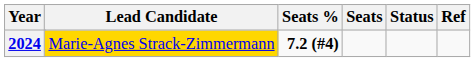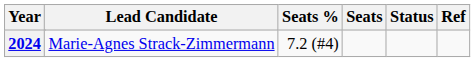(162, 43) gold background -> (162, 43) no background
(313, 43) bold -> (313, 43) normal
